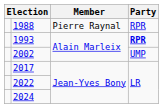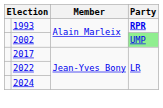- row: (23, 26)
(138, 54) no background -> (138, 40) lightgreen background
